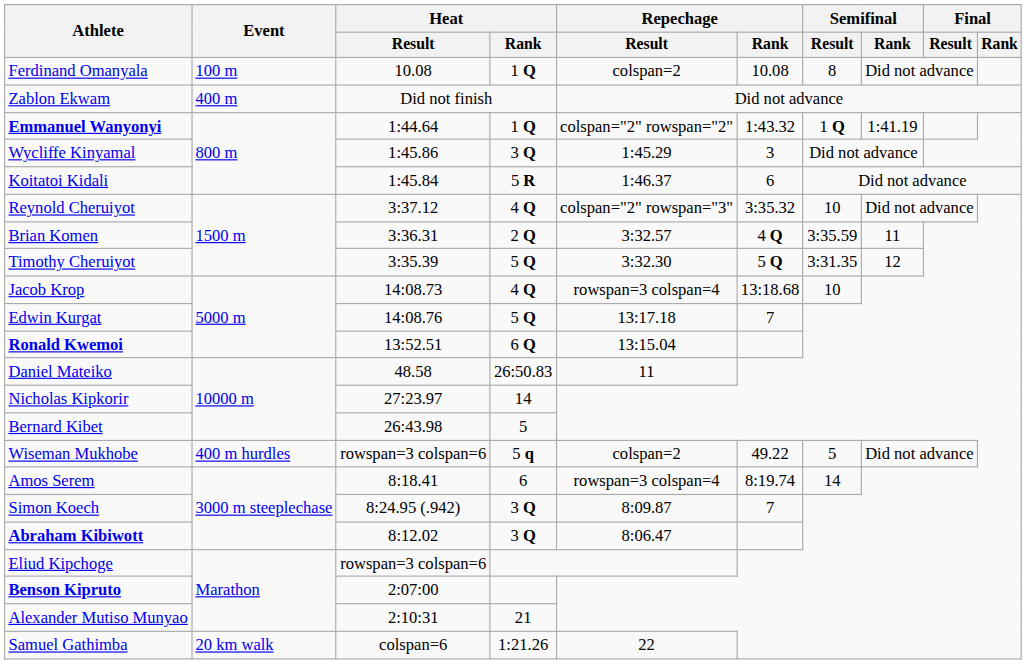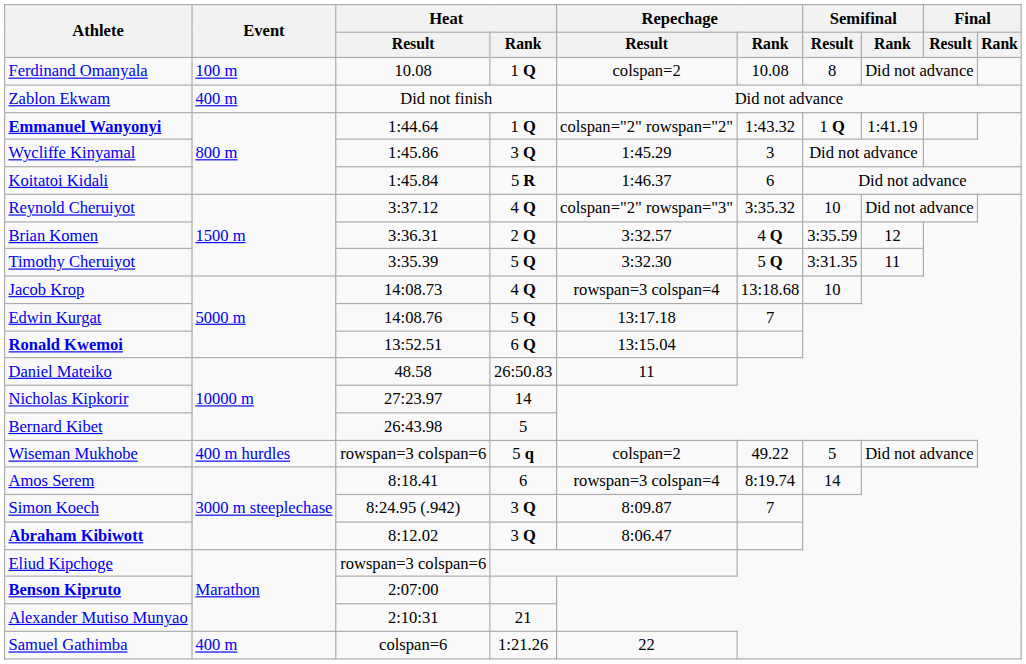(892, 235) 11 -> (892, 235) 12
(892, 262) 12 -> (892, 262) 11
(235, 645) 20 km walk -> (216, 645) 400 m
